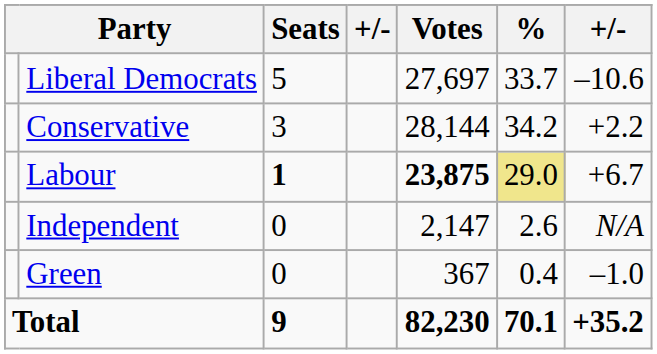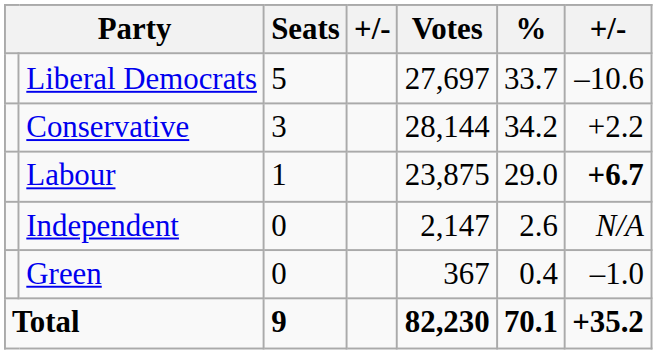(279, 175) bold -> (279, 175) normal
(447, 175) bold -> (447, 175) normal
(531, 175) khaki background -> (531, 175) no background
(616, 175) normal -> (616, 175) bold
